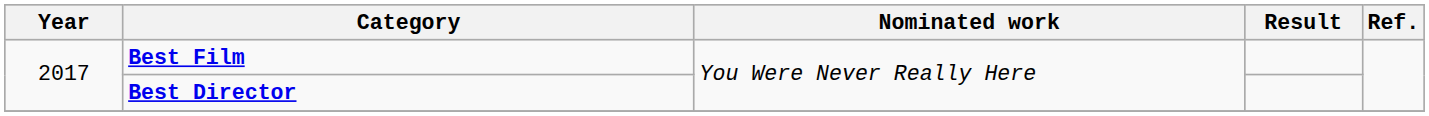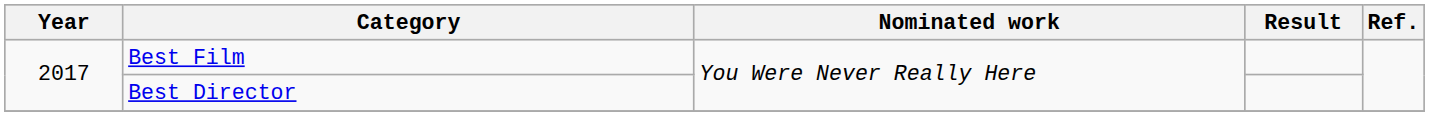(186, 58) bold -> (186, 58) normal
(212, 93) bold -> (212, 93) normal
